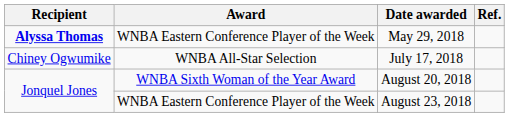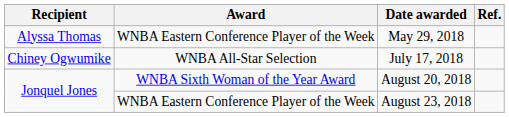(59, 36) bold -> (59, 36) normal
